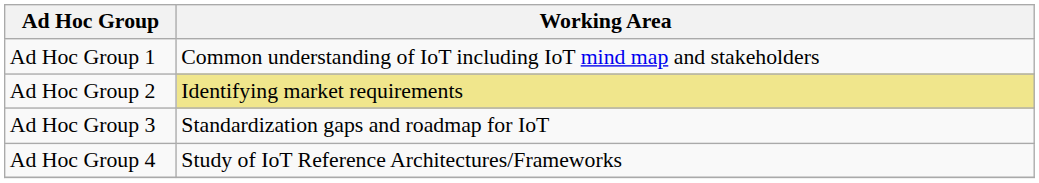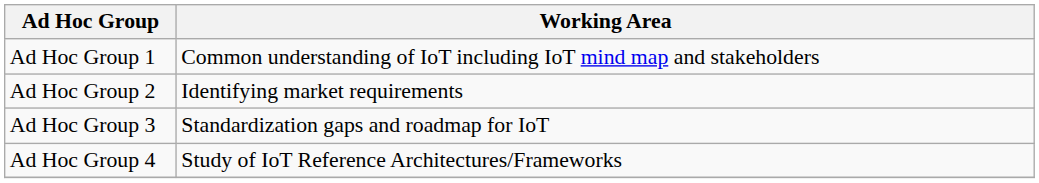(322, 90) khaki background -> (322, 90) no background
